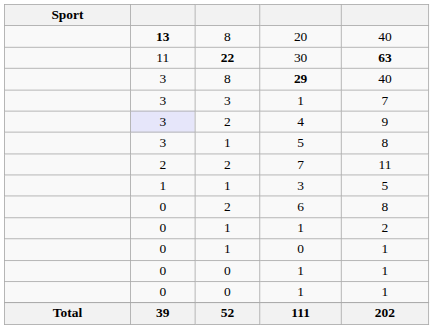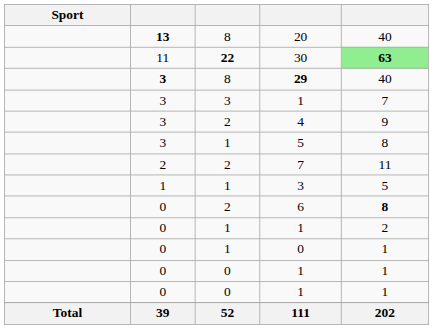(385, 57) no background -> (385, 57) lightgreen background
(163, 79) normal -> (163, 79) bold
(163, 121) lavender background -> (163, 121) no background
(385, 206) normal -> (385, 206) bold
